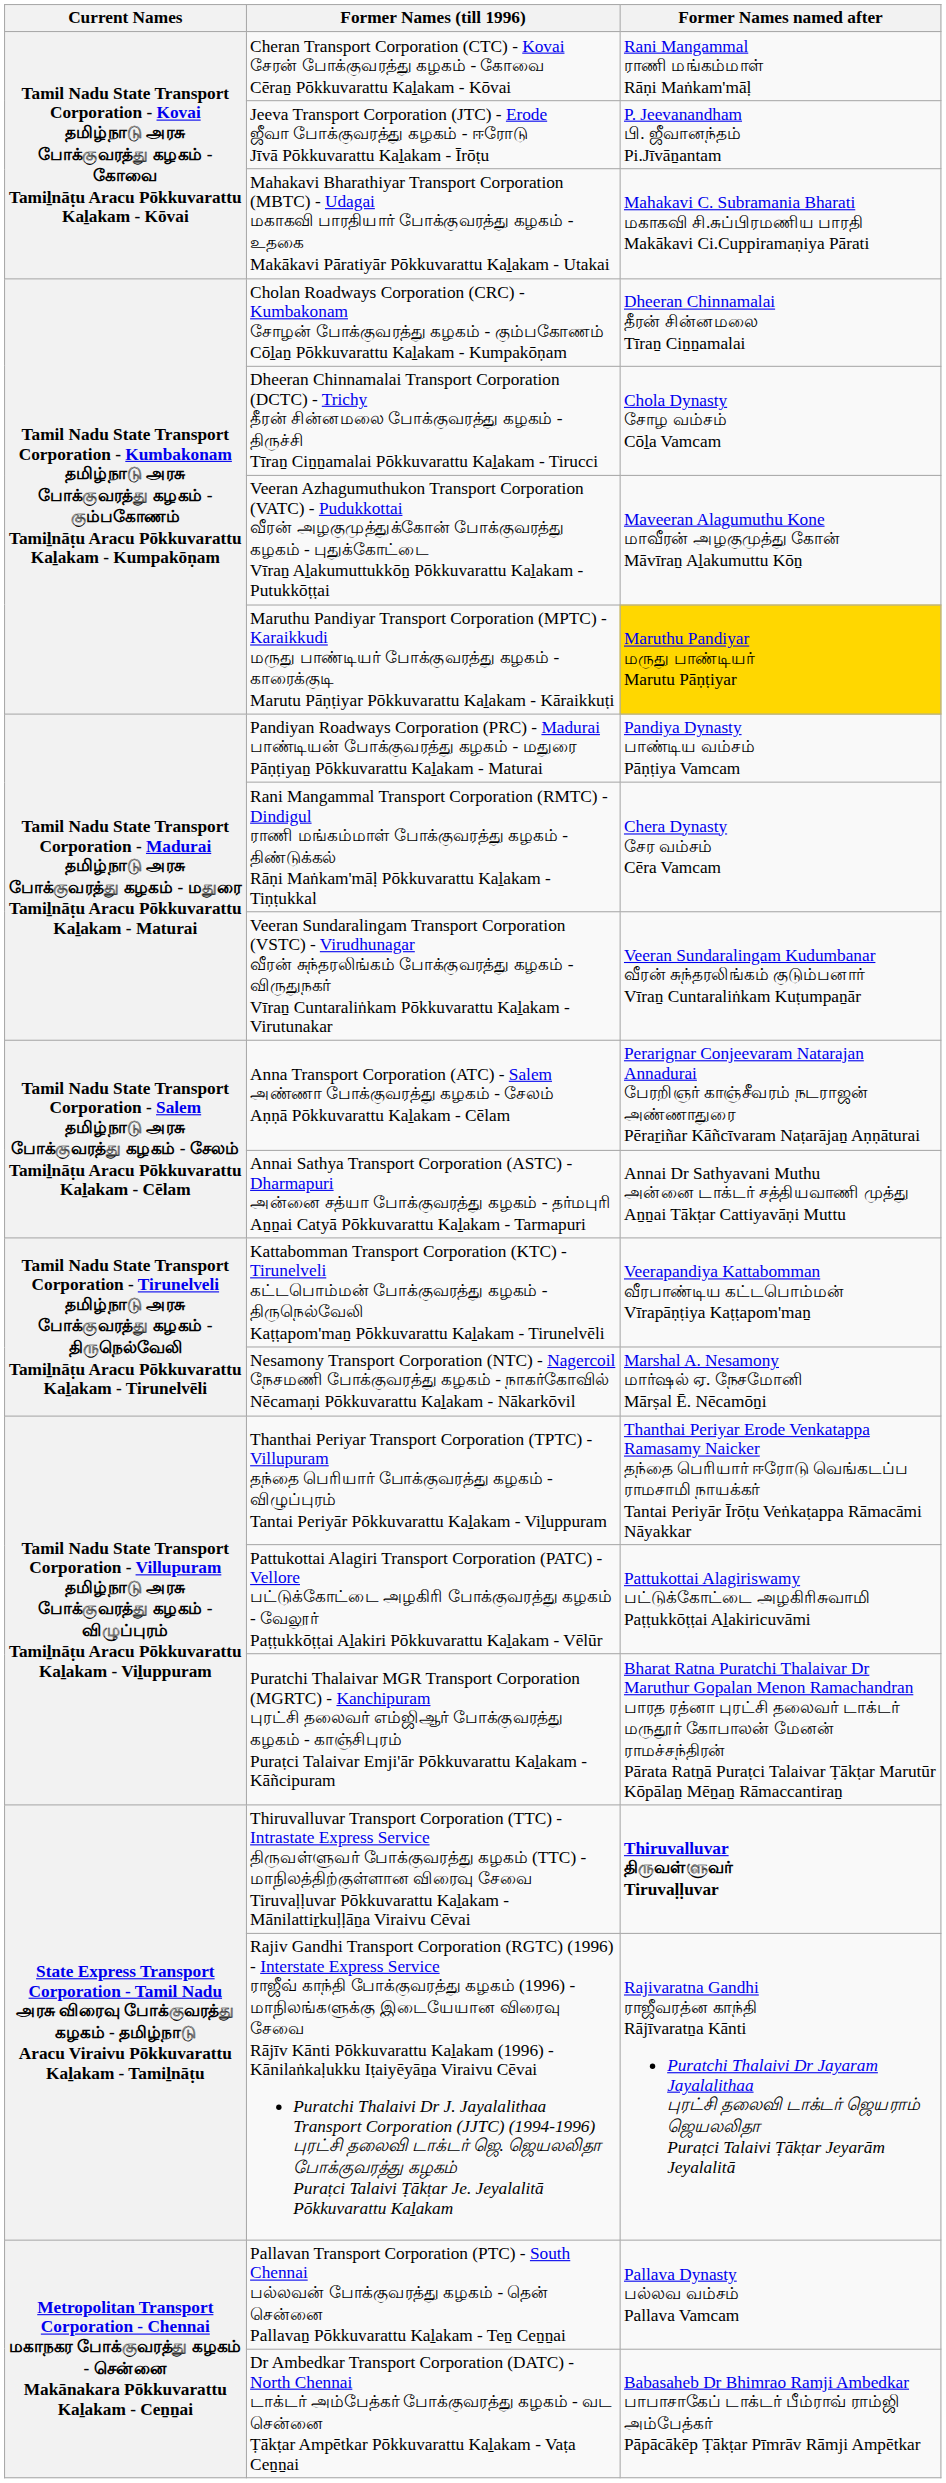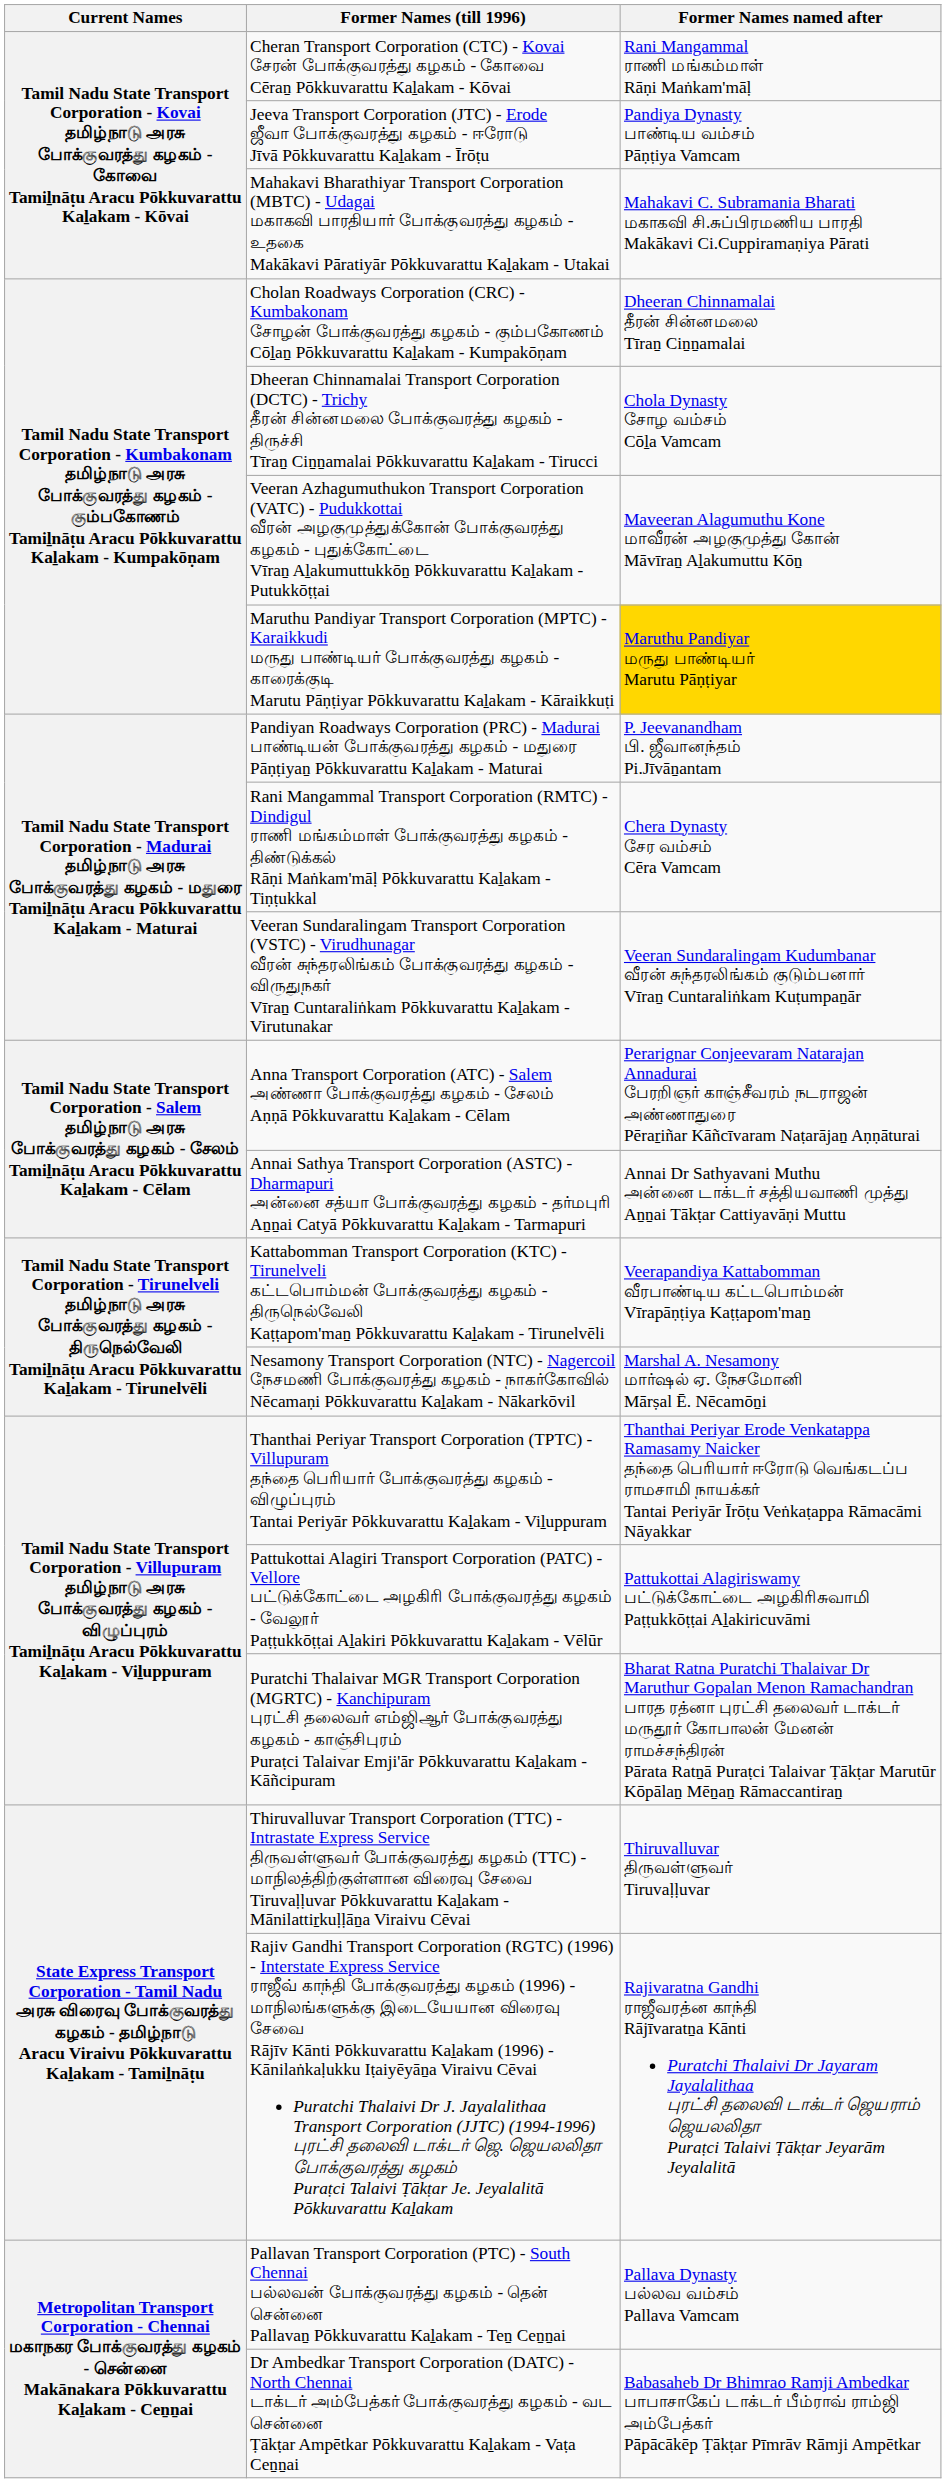(683, 134) P. Jeevanandham பி. ஜீவானந்தம் Pi.Jīvāṉantam -> (689, 134) Pandiya Dynasty பாண்டிய வம்சம் Pāṇṭiya Vamcam
(689, 748) Pandiya Dynasty பாண்டிய வம்சம் Pāṇṭiya Vamcam -> (683, 748) P. Jeevanandham பி. ஜீவானந்தம் Pi.Jīvāṉantam
(679, 1869) bold -> (679, 1869) normal
